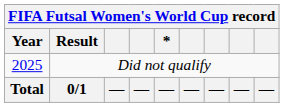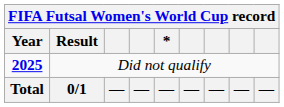(27, 65) normal -> (27, 65) bold
